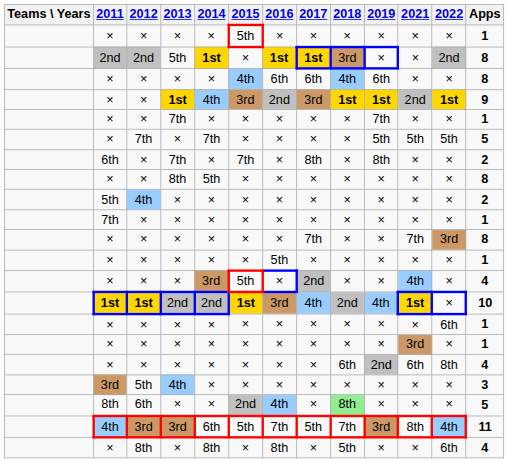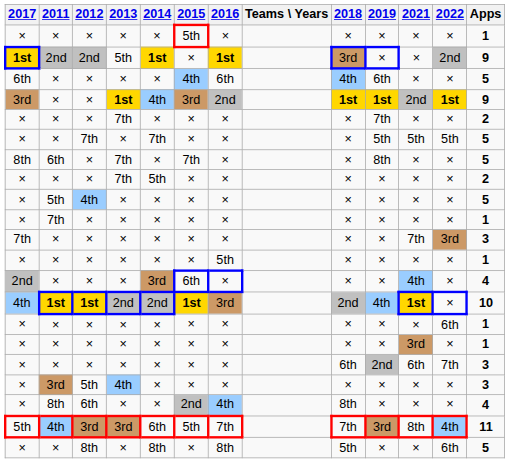columns swapped: (49, 14) <-> (313, 14)
(485, 57) 8 -> (486, 57) 9
(485, 79) 8 -> (486, 79) 5
(485, 119) 1 -> (486, 119) 2
(485, 159) 2 -> (486, 159) 5
(178, 179) 8th -> (123, 179) 7th
(485, 179) 8 -> (486, 179) 2
(485, 199) 2 -> (486, 199) 5
(485, 239) 8 -> (486, 239) 3
(245, 281) 5th -> (191, 281) 6th
(449, 364) 8th -> (450, 364) 7th
(485, 364) 4 -> (486, 364) 3
(347, 404) lightgreen background -> (348, 404) no background
(485, 405) 5 -> (486, 405) 4
(485, 447) 4 -> (486, 447) 5
